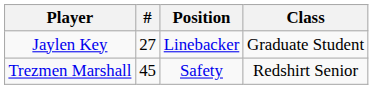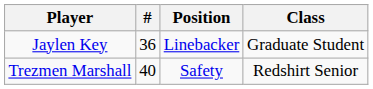(148, 44) 27 -> (148, 44) 36
(148, 71) 45 -> (148, 71) 40
